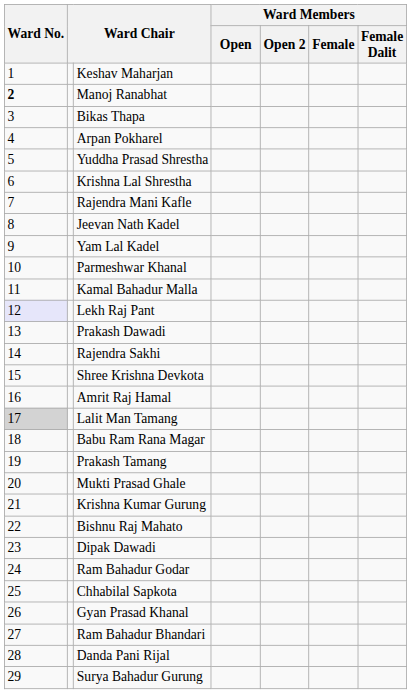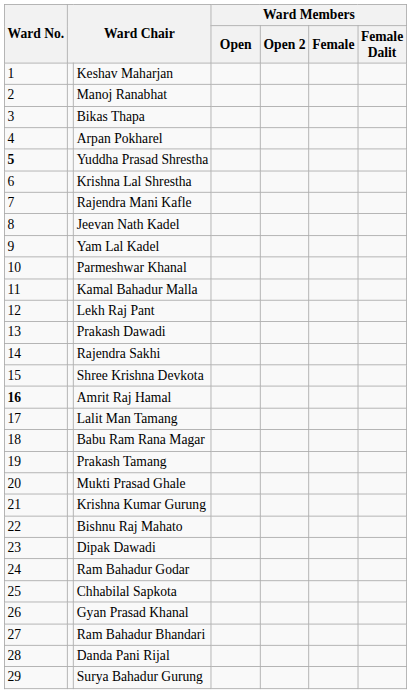(11, 95) bold -> (11, 95) normal
(11, 159) normal -> (11, 159) bold
(14, 310) lavender background -> (14, 310) no background
(14, 397) normal -> (14, 397) bold
(14, 418) lightgrey background -> (14, 418) no background
